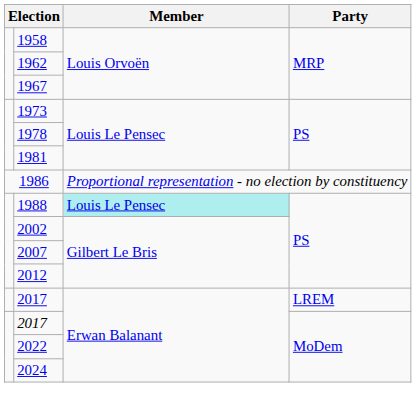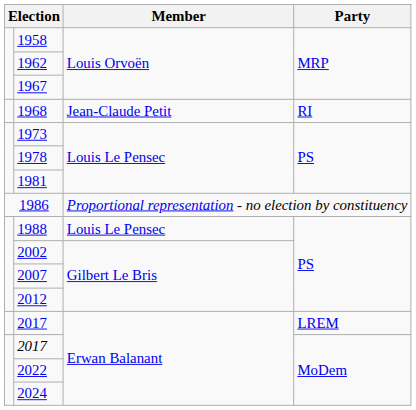+ row: (32, 110)
(116, 205) paleturquoise background -> (116, 228) no background
